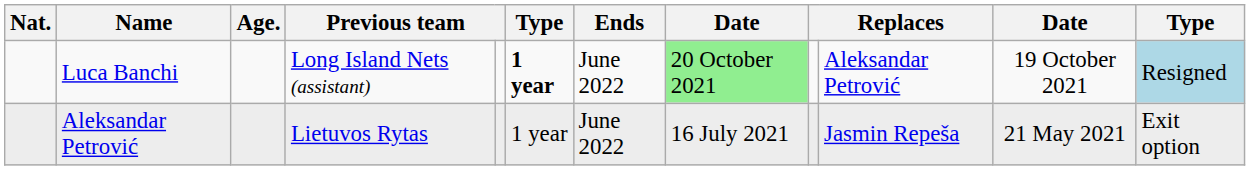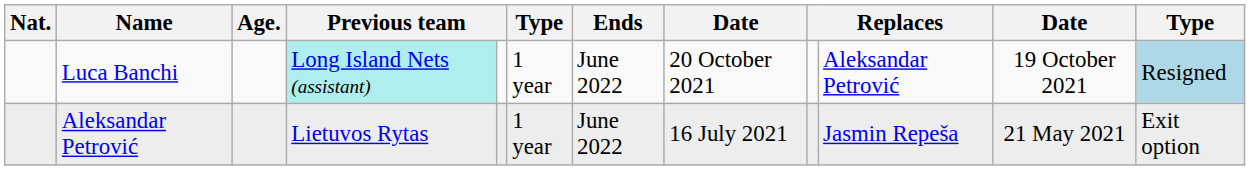(370, 71) no background -> (370, 71) paleturquoise background
(533, 71) bold -> (532, 71) normal
(722, 71) lightgreen background -> (721, 71) no background
